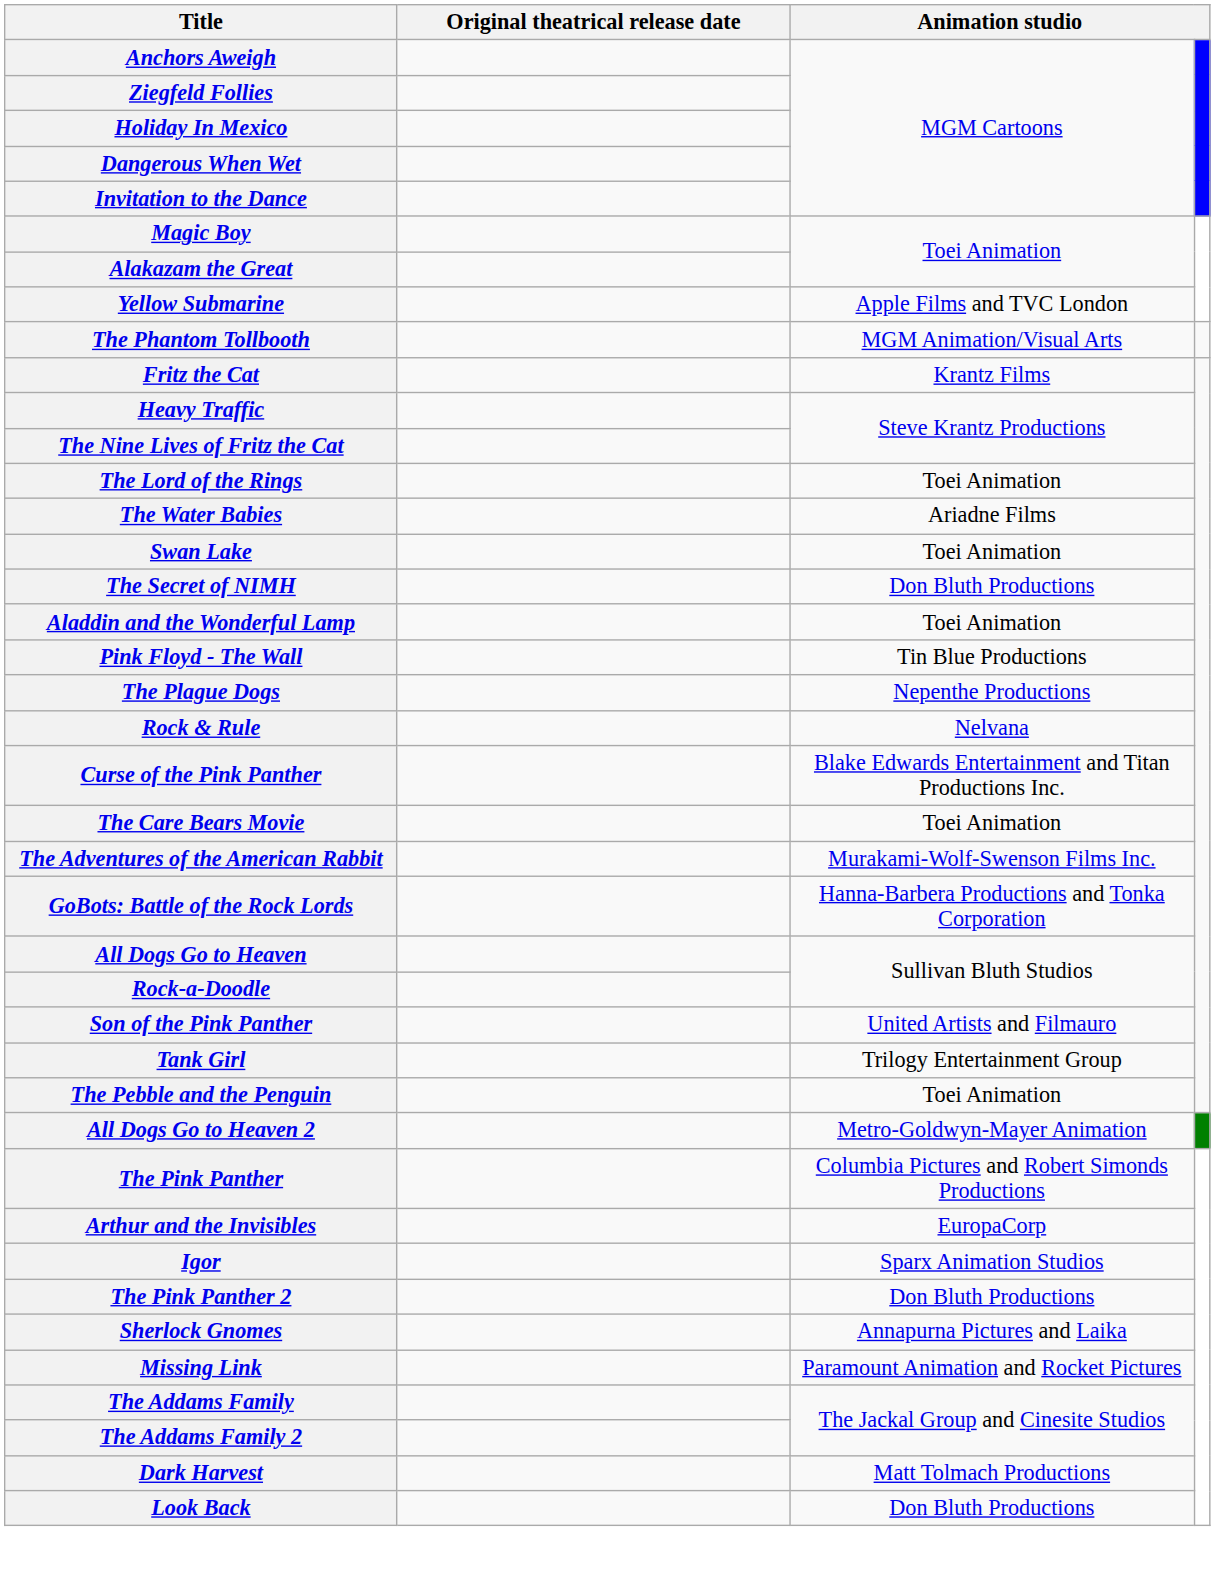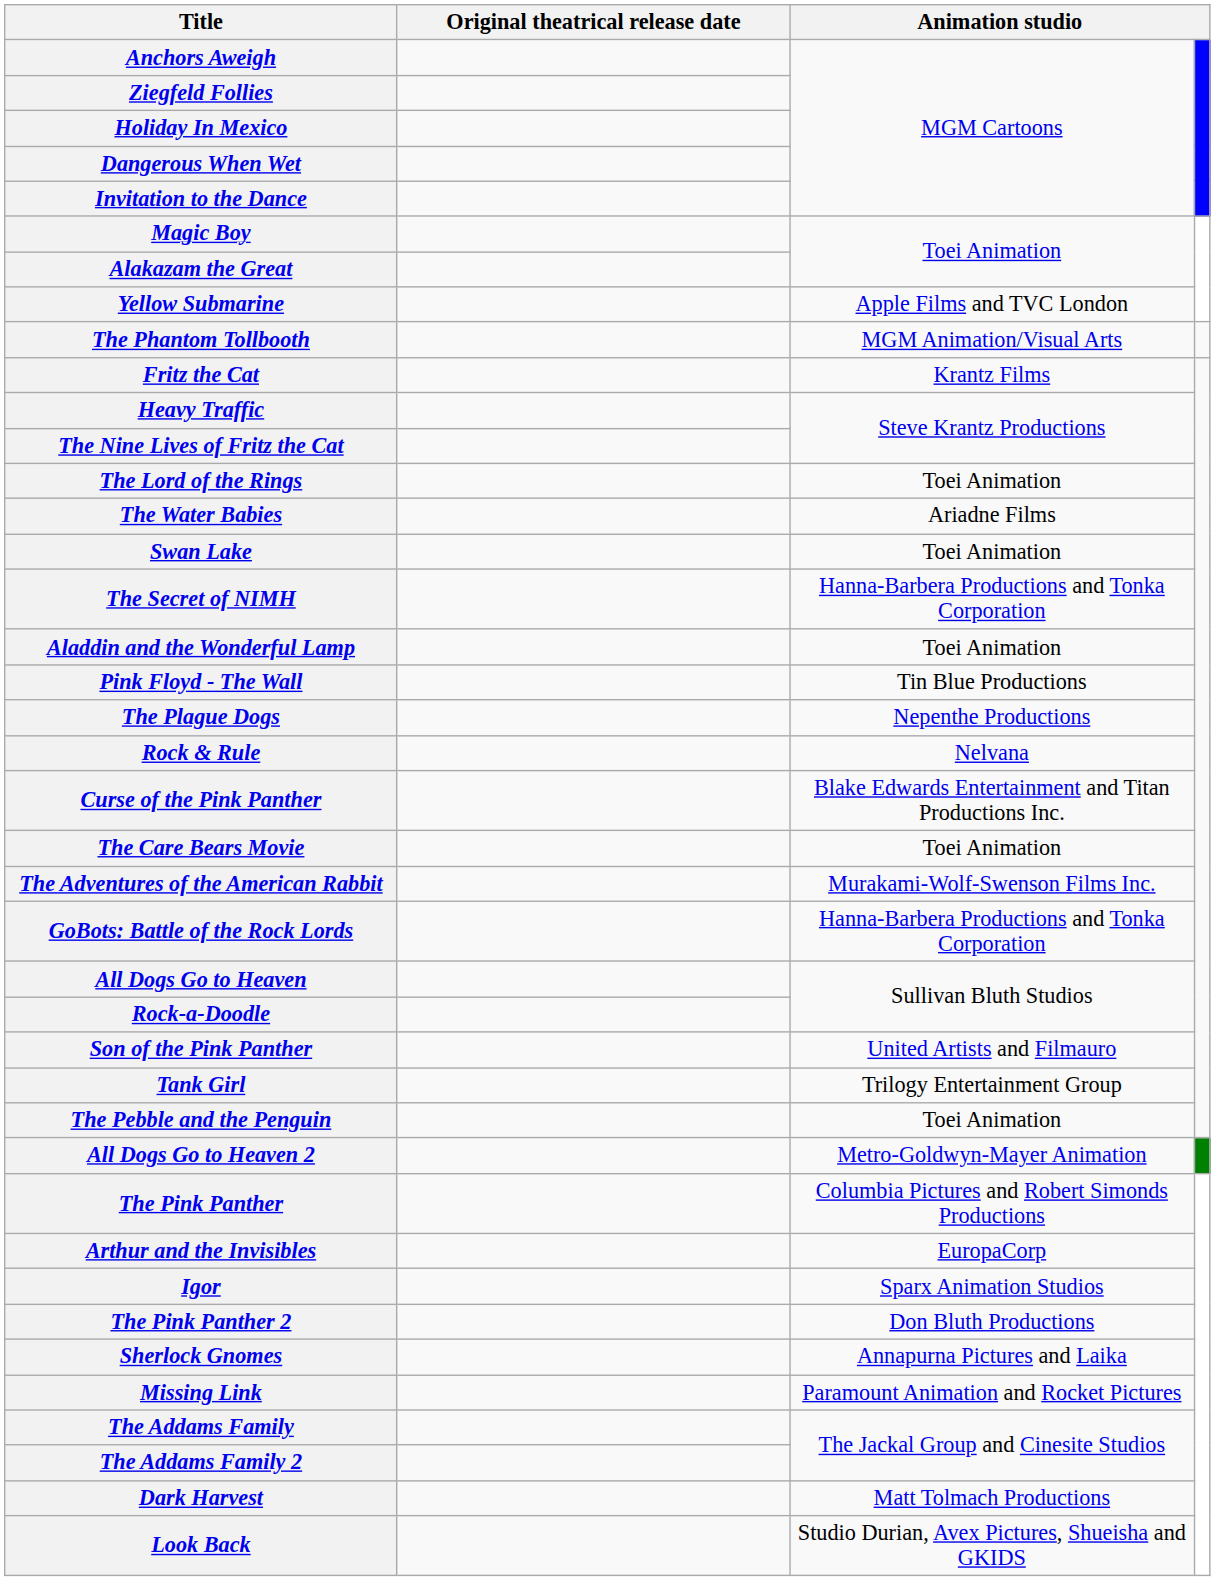(992, 586) Don Bluth Productions -> (992, 598) Hanna-Barbera Productions and Tonka Corporation
(992, 1508) Don Bluth Productions -> (992, 1545) Studio Durian, Avex Pictures, Shueisha and GKIDS
